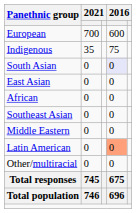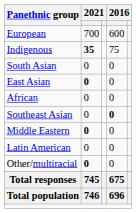(89, 49) normal -> (89, 49) bold
(112, 66) lavender background -> (112, 66) no background
(86, 82) normal -> (86, 82) bold
(112, 114) normal -> (112, 114) bold
(86, 131) normal -> (86, 131) bold
(112, 147) lightsalmon background -> (112, 147) no background
(86, 163) normal -> (86, 163) bold
